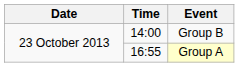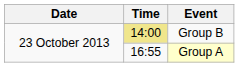(146, 33) no background -> (146, 33) khaki background
